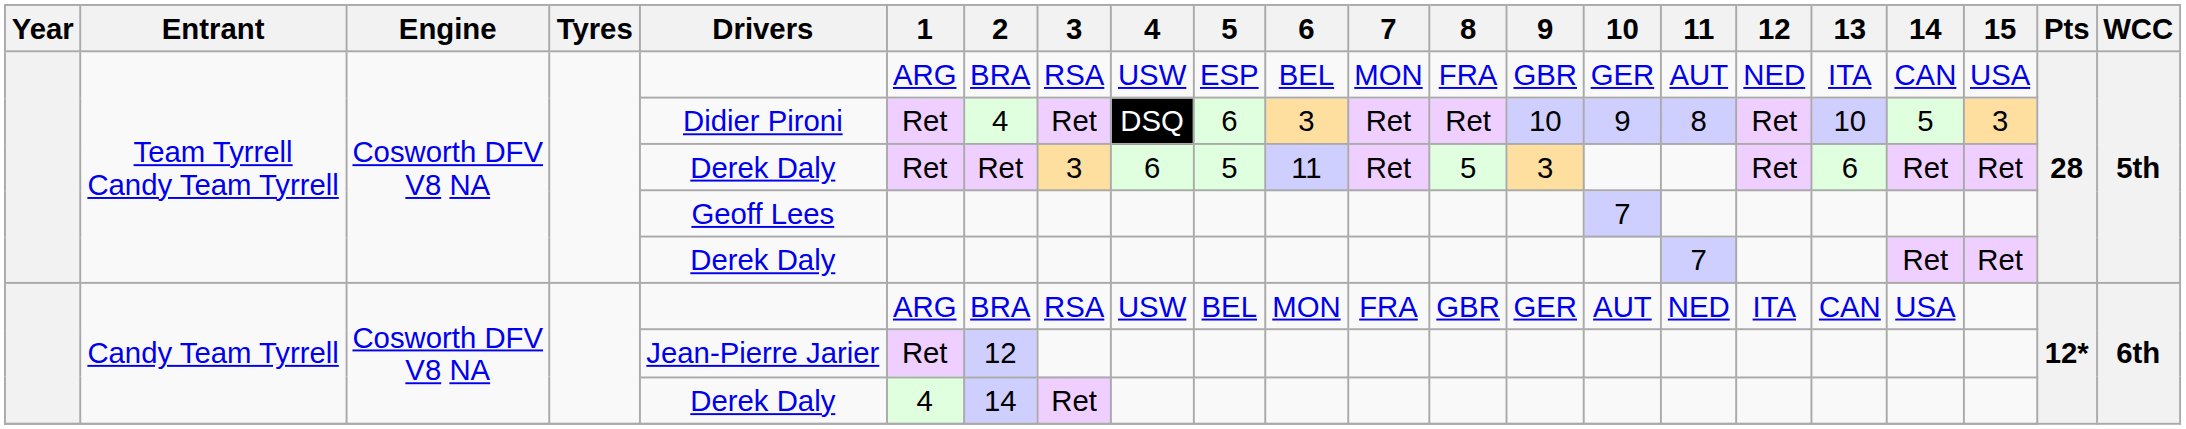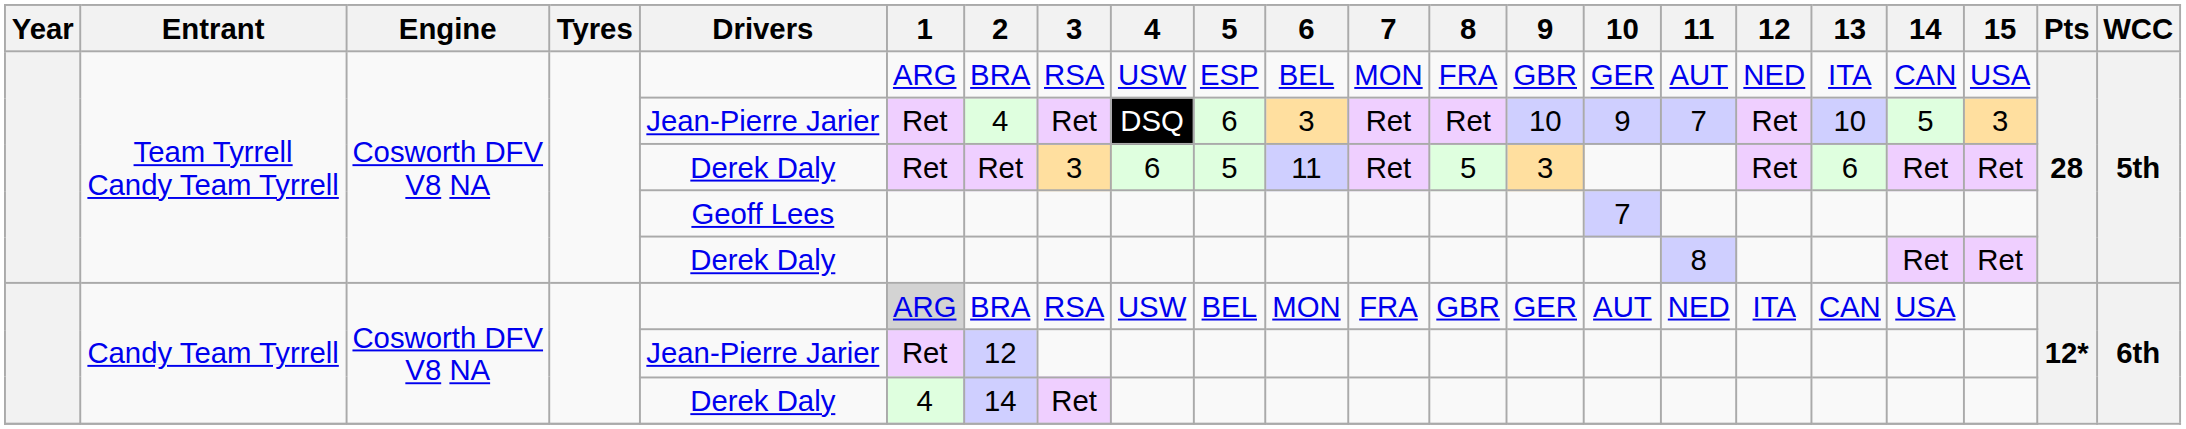(763, 121) Didier Pironi -> (763, 121) Jean-Pierre Jarier
(1699, 121) 8 -> (1699, 121) 7
(1699, 261) 7 -> (1699, 261) 8
(925, 307) no background -> (925, 307) lightgrey background
